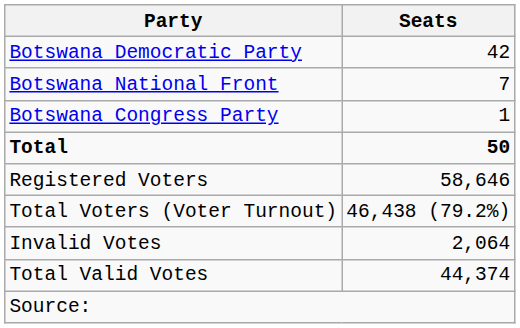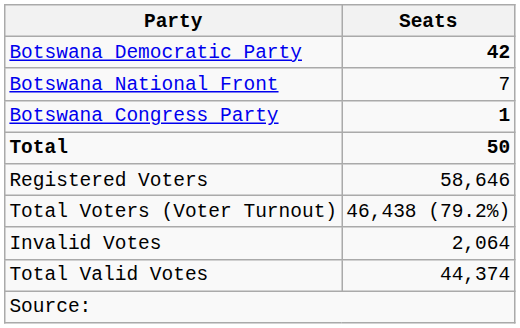(498, 52) normal -> (498, 52) bold
(504, 116) normal -> (504, 116) bold
